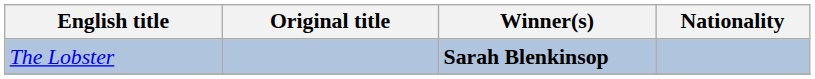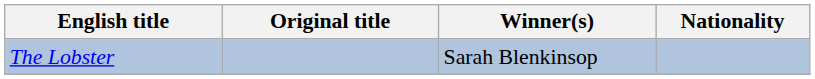(526, 56) bold -> (521, 56) normal
